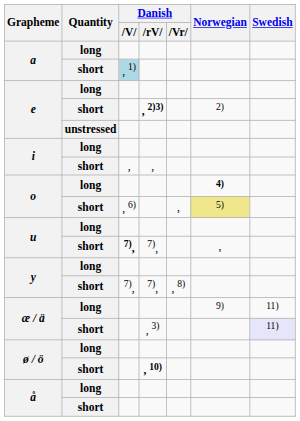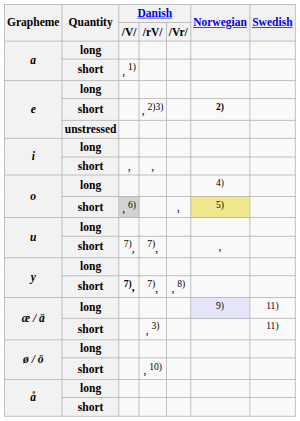(129, 70) lightblue background -> (129, 70) no background
(153, 109) bold -> (153, 109) normal
(220, 107) normal -> (220, 109) bold
(220, 185) bold -> (220, 183) normal
(129, 207) no background -> (129, 207) lightgrey background
(129, 246) bold -> (129, 246) normal
(129, 286) normal -> (129, 286) bold
(220, 305) no background -> (220, 305) lavender background
(272, 327) lavender background -> (272, 327) no background
(153, 368) bold -> (153, 368) normal
